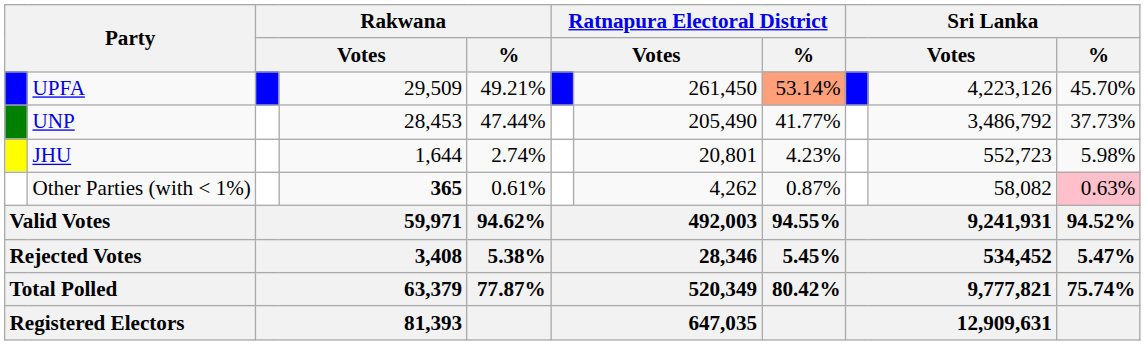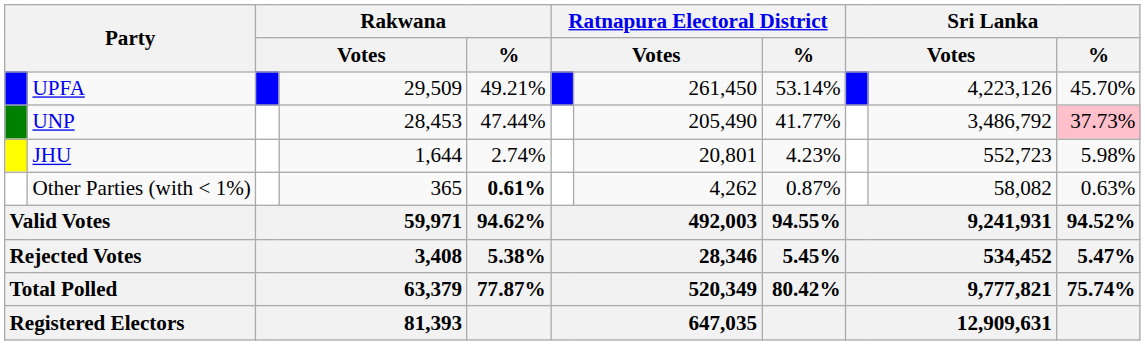(808, 88) lightsalmon background -> (808, 88) no background
(1103, 121) no background -> (1103, 121) pink background
(446, 188) bold -> (446, 188) normal
(518, 188) normal -> (517, 188) bold
(1108, 188) pink background -> (1108, 188) no background
